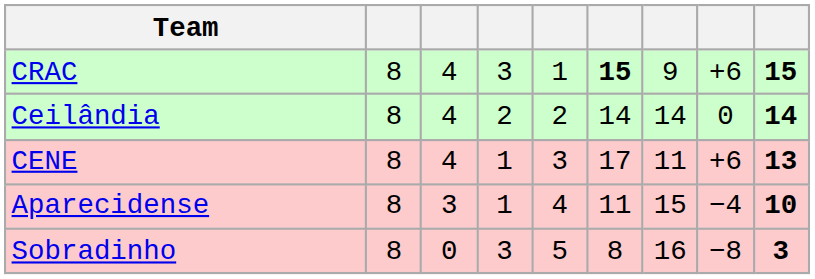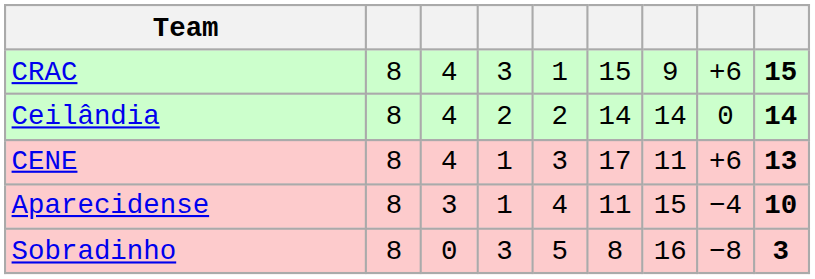(615, 72) bold -> (615, 72) normal
